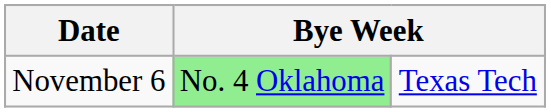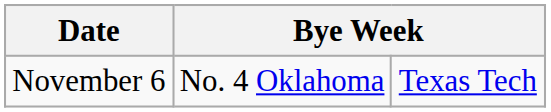(282, 81) lightgreen background -> (282, 81) no background
